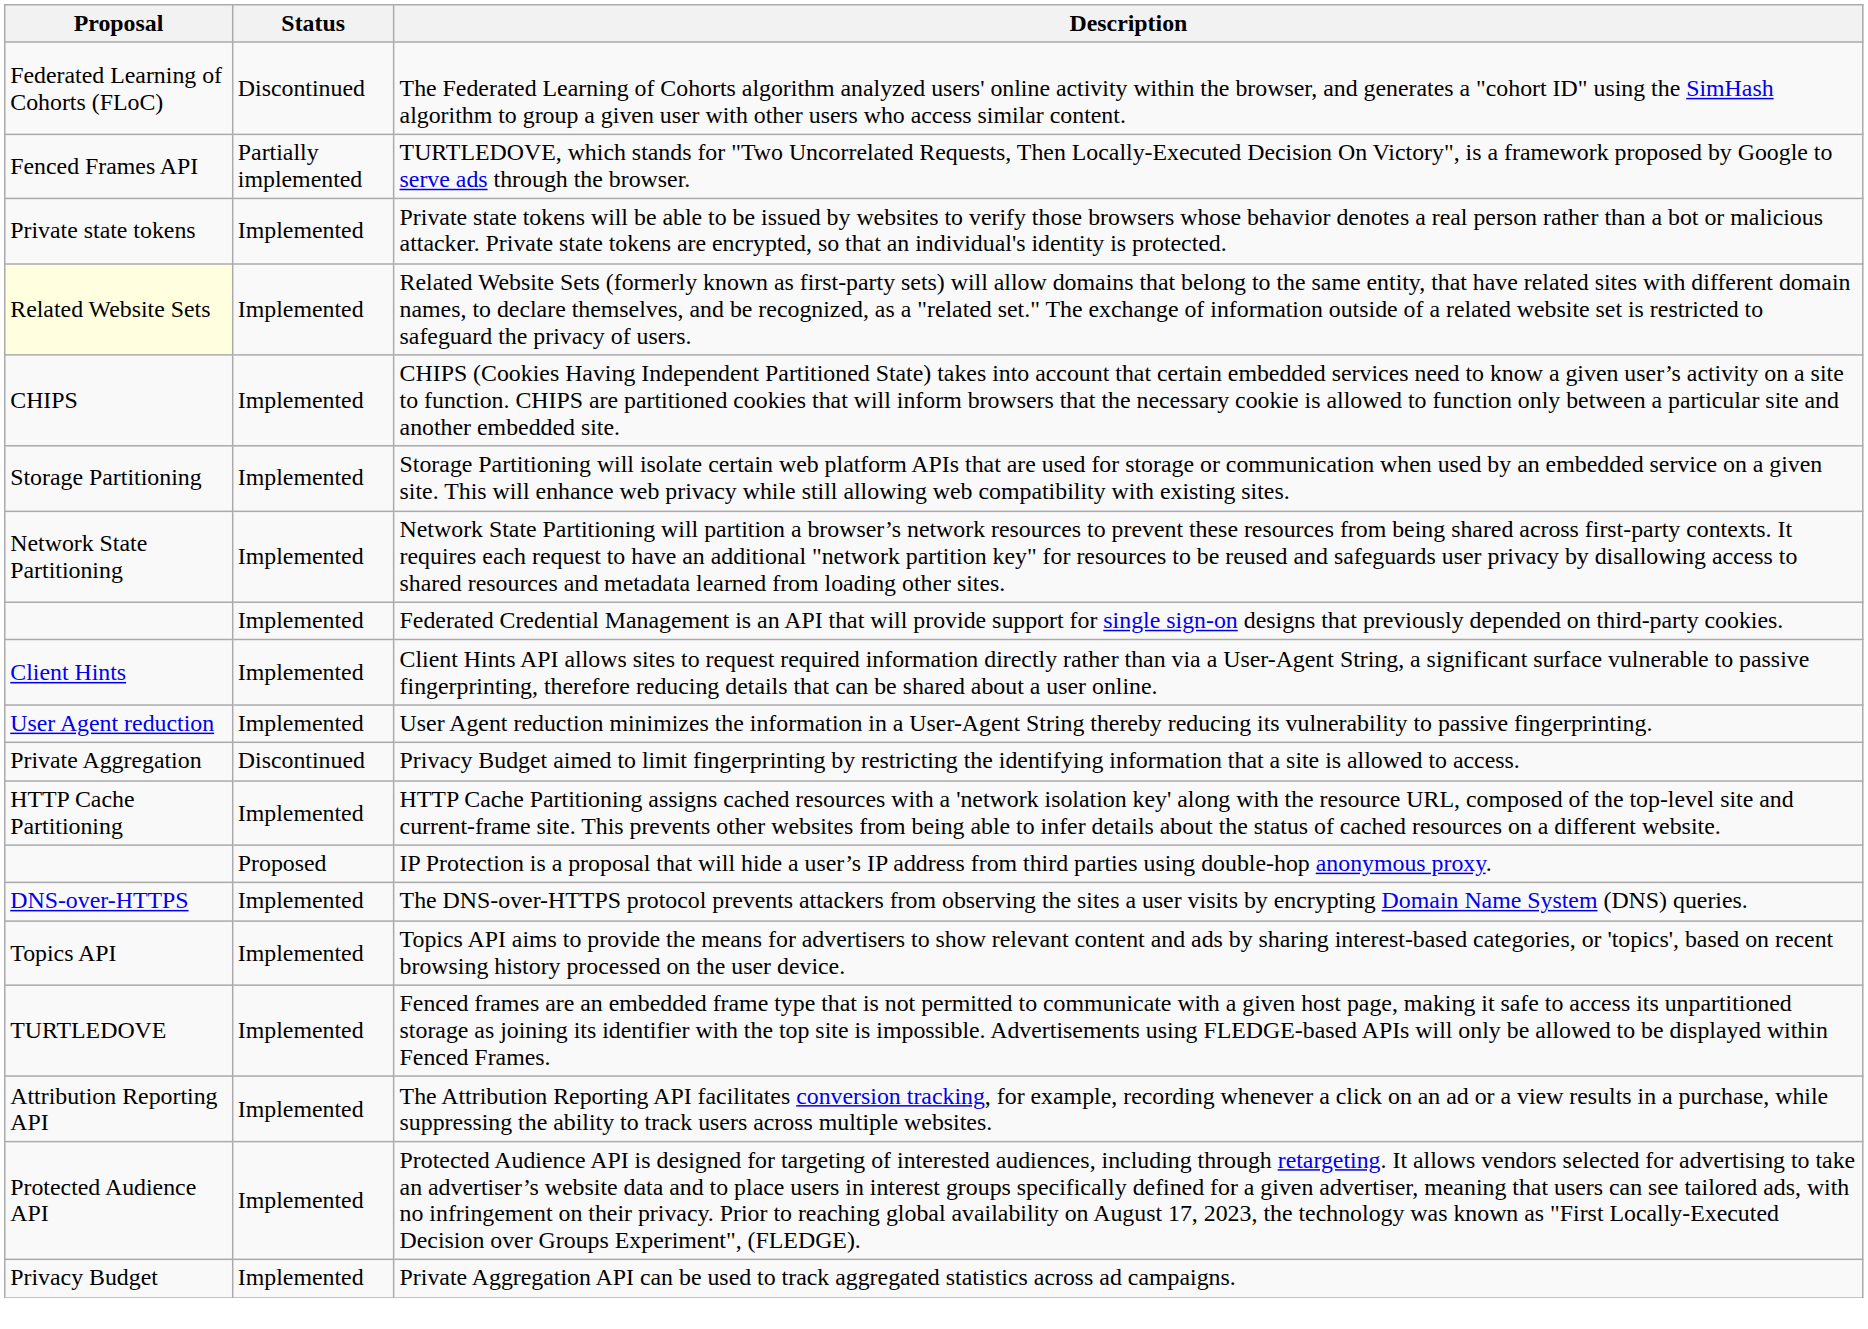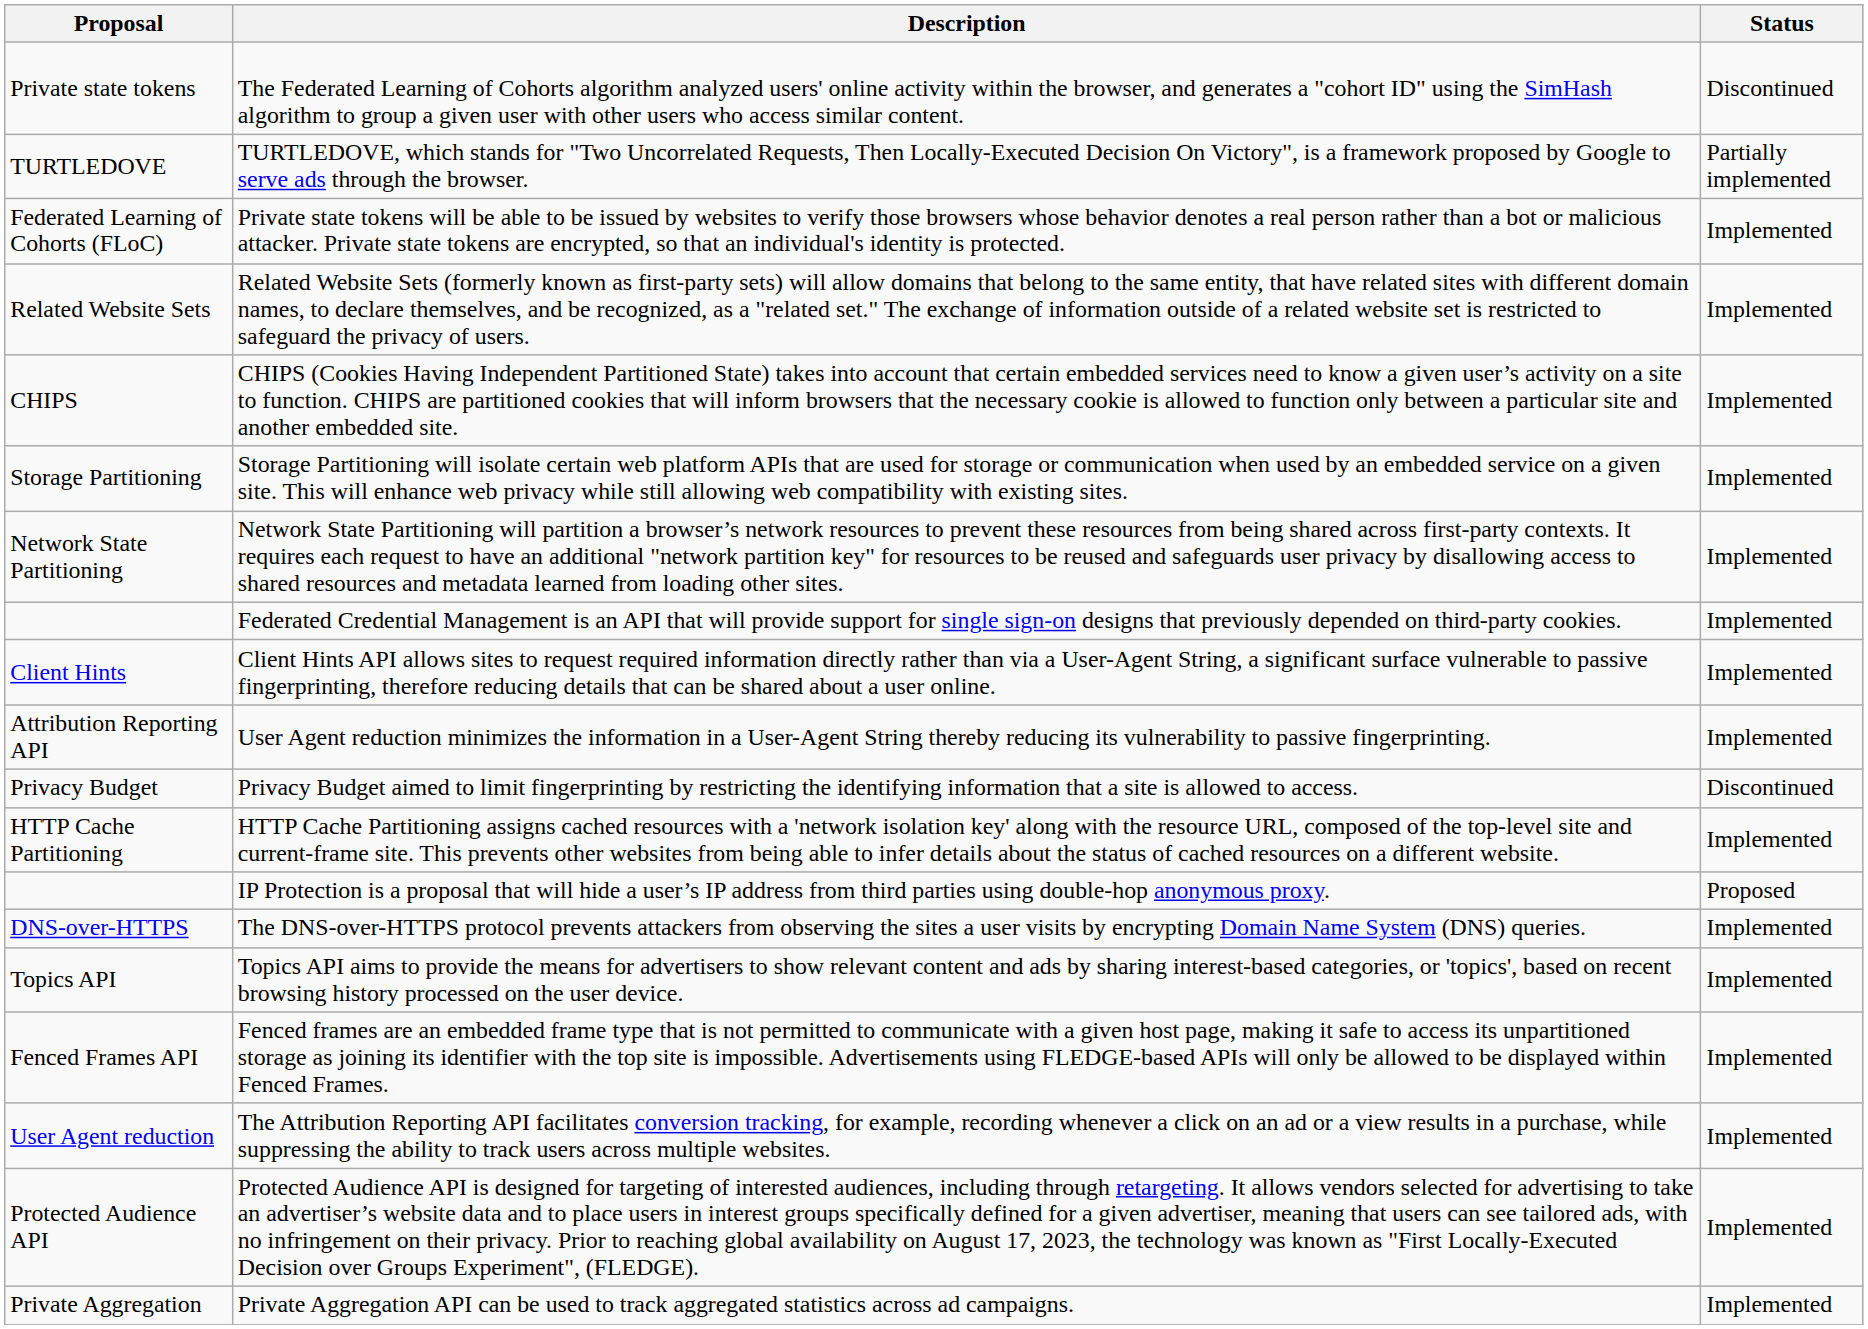columns swapped: (1128, 23) <-> (313, 23)
(116, 88) Federated Learning of Cohorts (FLoC) -> (103, 88) Private state tokens
(104, 166) Fenced Frames API -> (88, 166) TURTLEDOVE
(103, 230) Private state tokens -> (116, 230) Federated Learning of Cohorts (FLoC)
(110, 308) lightyellow background -> (110, 308) no background
(112, 723) User Agent reduction -> (114, 736) Attribution Reporting API
(106, 761) Private Aggregation -> (84, 787) Privacy Budget
(88, 1030) TURTLEDOVE -> (104, 1057) Fenced Frames API
(114, 1108) Attribution Reporting API -> (112, 1135) User Agent reduction
(84, 1278) Privacy Budget -> (106, 1304) Private Aggregation
